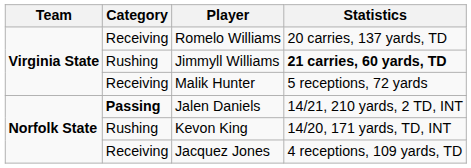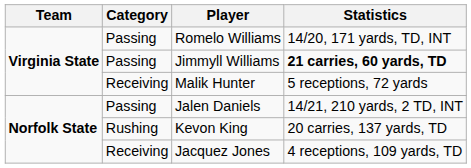(137, 38) Receiving -> (131, 38) Passing
(367, 38) 20 carries, 137 yards, TD -> (369, 38) 14/20, 171 yards, TD, INT
(132, 61) Rushing -> (131, 61) Passing
(133, 106) bold -> (131, 106) normal
(369, 128) 14/20, 171 yards, TD, INT -> (367, 128) 20 carries, 137 yards, TD
